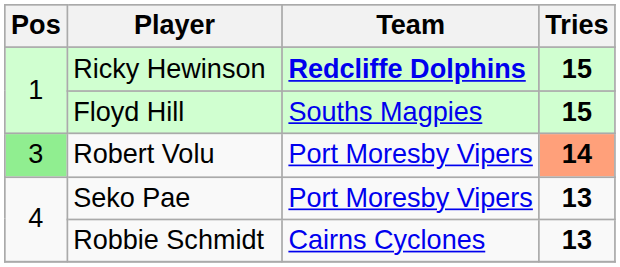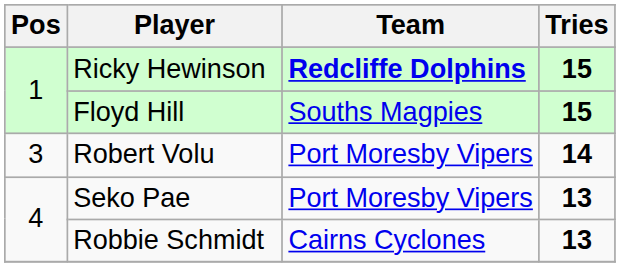(36, 154) lightgreen background -> (36, 154) no background
(577, 154) lightsalmon background -> (577, 154) no background
